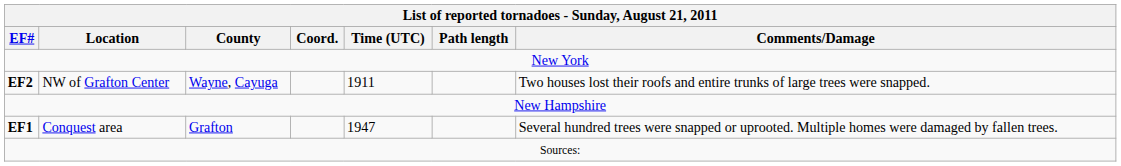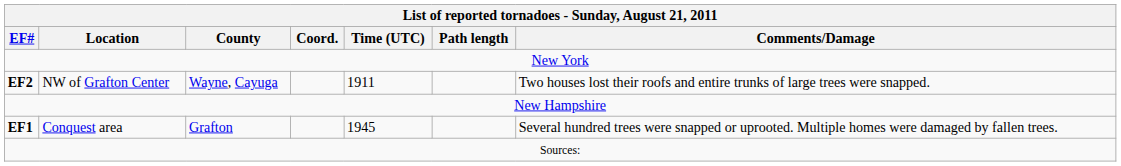(361, 127) 1947 -> (361, 127) 1945
